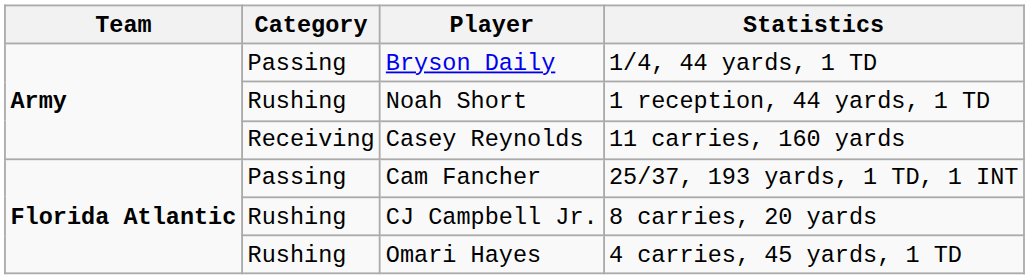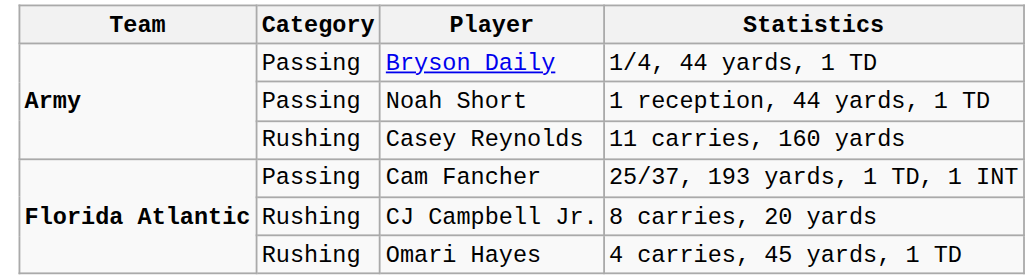(297, 101) Rushing -> (311, 101) Passing
(311, 140) Receiving -> (311, 140) Rushing
